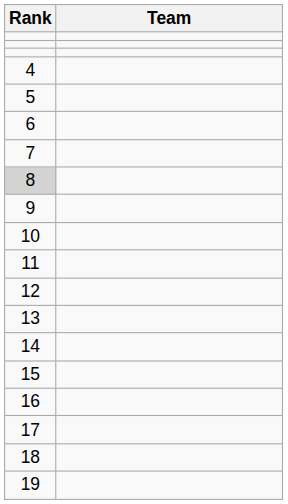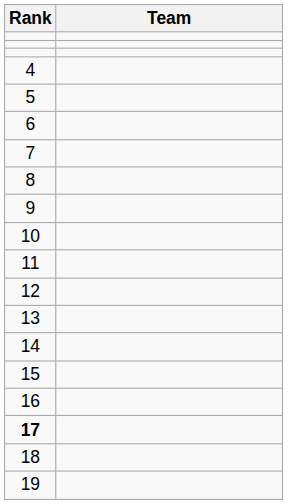(30, 180) lightgrey background -> (30, 180) no background
(30, 429) normal -> (30, 429) bold
